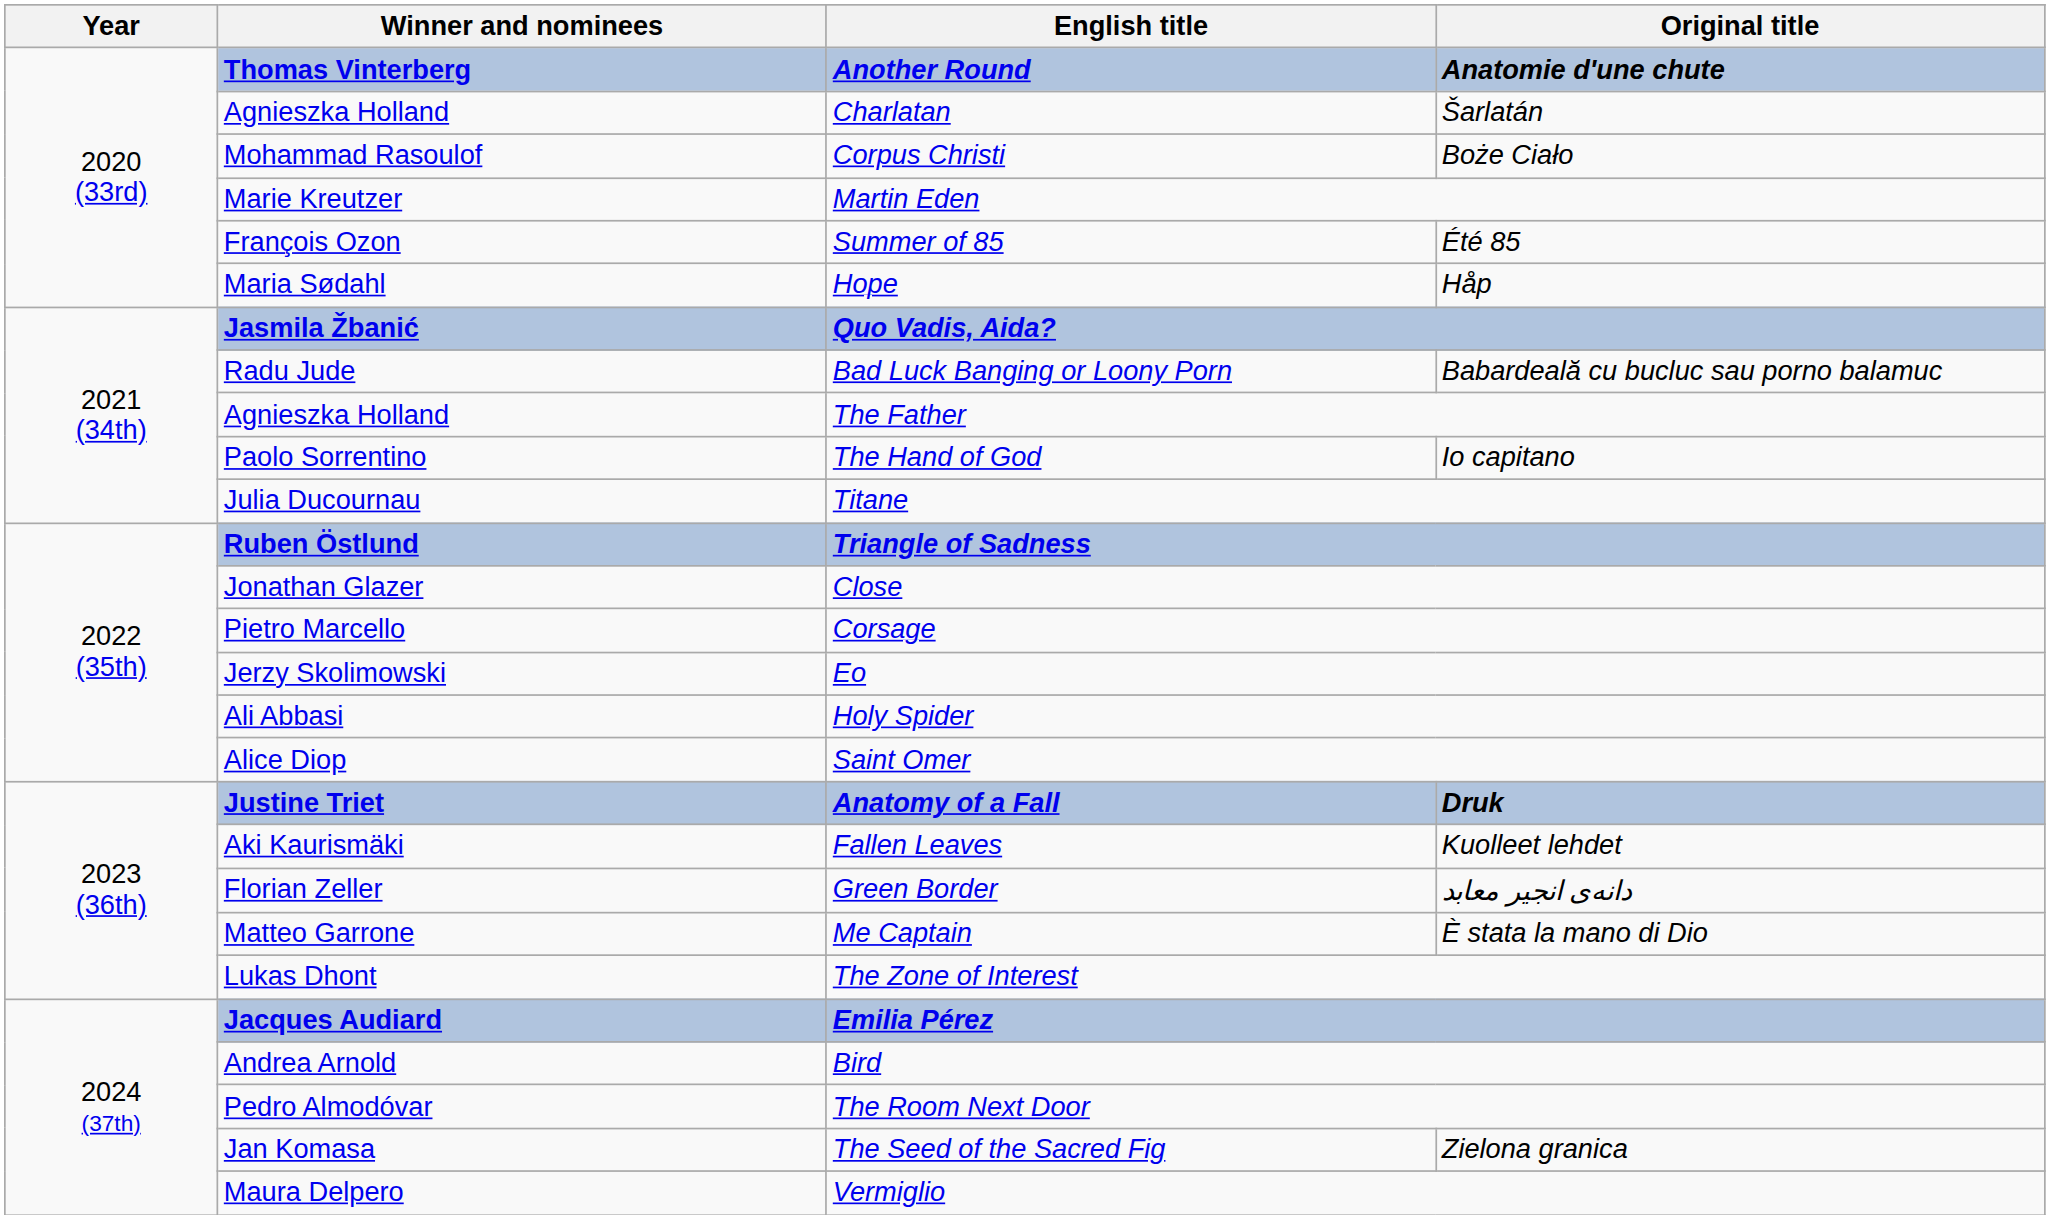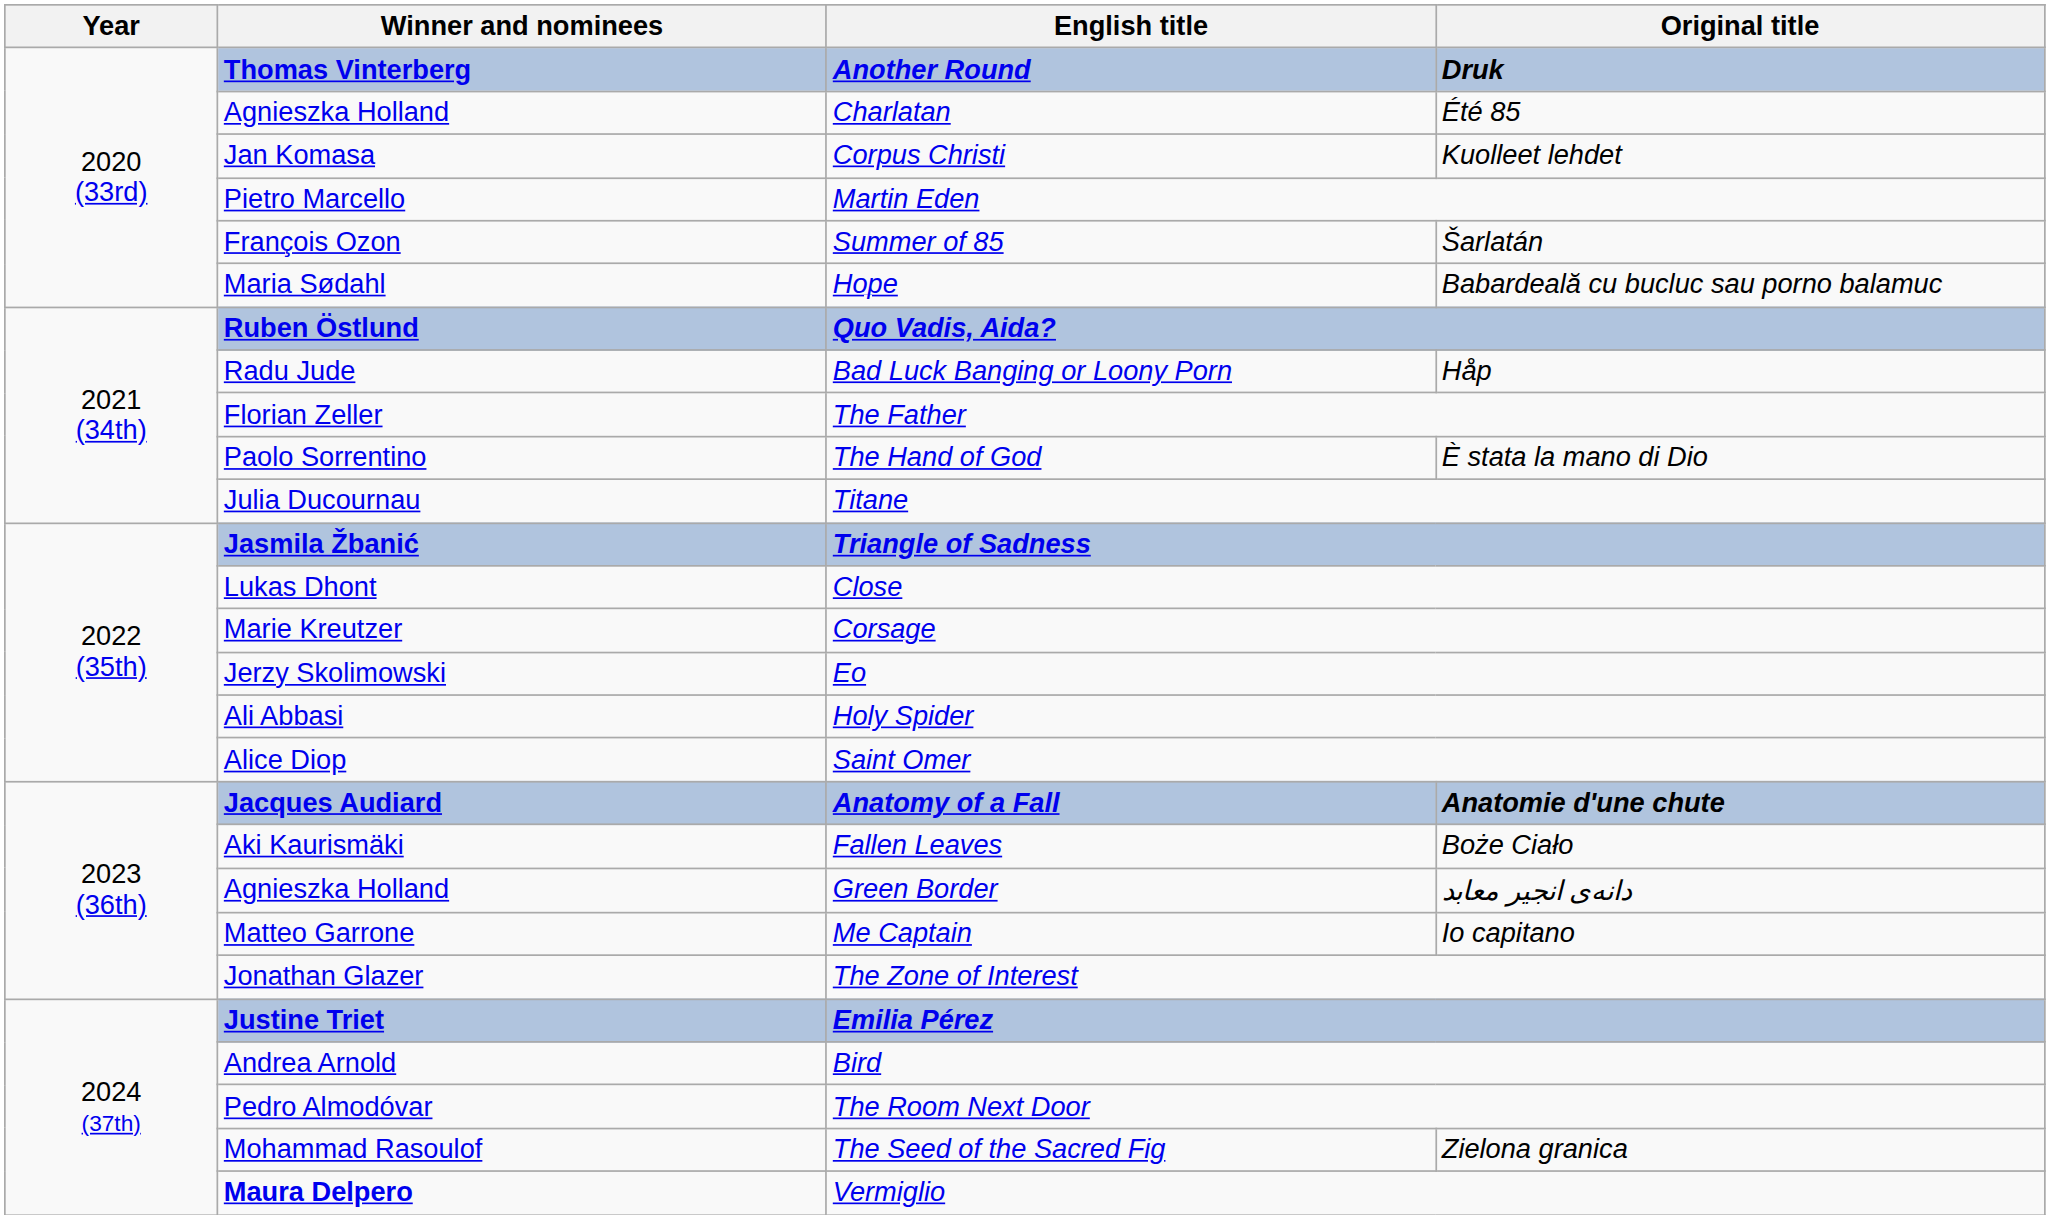(1583, 69) Anatomie d'une chute -> (1473, 69) Druk
(1492, 112) Šarlatán -> (1481, 112) Été 85
(353, 155) Mohammad Rasoulof -> (299, 155) Jan Komasa
(1508, 155) Boże Ciało -> (1532, 155) Kuolleet lehdet
(313, 198) Marie Kreutzer -> (315, 198) Pietro Marcello
(1481, 241) Été 85 -> (1492, 241) Šarlatán
(1467, 284) Håp -> (1692, 284) Babardeală cu bucluc sau porno balamuc
(321, 328) Jasmila Žbanić -> (321, 328) Ruben Östlund
(1692, 371) Babardeală cu bucluc sau porno balamuc -> (1467, 371) Håp
(336, 414) Agnieszka Holland -> (303, 414) Florian Zeller
(1508, 457) Io capitano -> (1575, 457) È stata la mano di Dio
(321, 543) Ruben Östlund -> (321, 543) Jasmila Žbanić
(324, 586) Jonathan Glazer -> (300, 586) Lukas Dhont
(315, 629) Pietro Marcello -> (313, 629) Marie Kreutzer
(304, 802) Justine Triet -> (333, 802) Jacques Audiard
(1473, 802) Druk -> (1583, 802) Anatomie d'une chute
(1532, 845) Kuolleet lehdet -> (1508, 845) Boże Ciało
(303, 889) Florian Zeller -> (336, 889) Agnieszka Holland
(1575, 933) È stata la mano di Dio -> (1508, 933) Io capitano
(300, 976) Lukas Dhont -> (324, 976) Jonathan Glazer
(333, 1019) Jacques Audiard -> (304, 1019) Justine Triet
(299, 1149) Jan Komasa -> (353, 1149) Mohammad Rasoulof
(314, 1192) normal -> (318, 1192) bold
